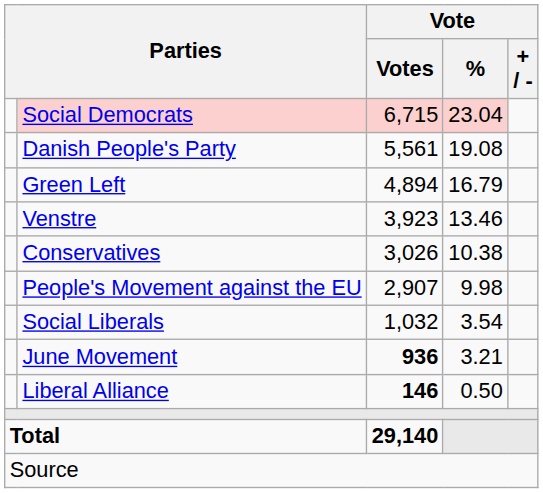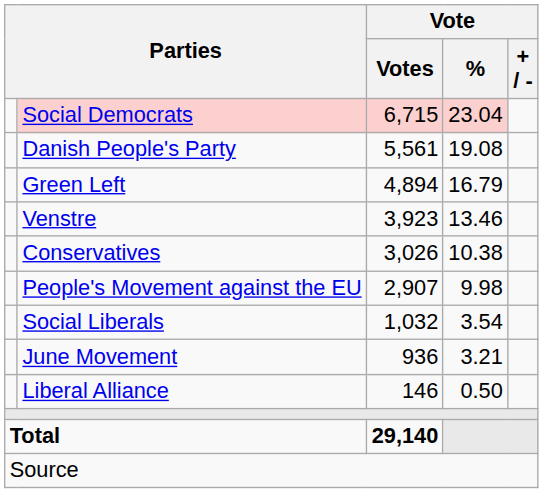(420, 356) bold -> (420, 356) normal
(420, 391) bold -> (420, 391) normal
